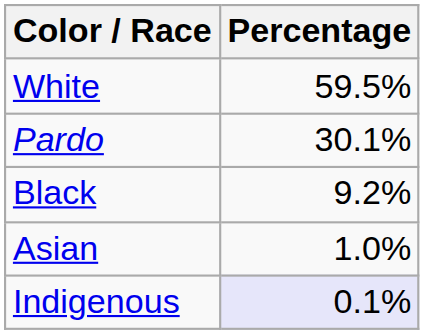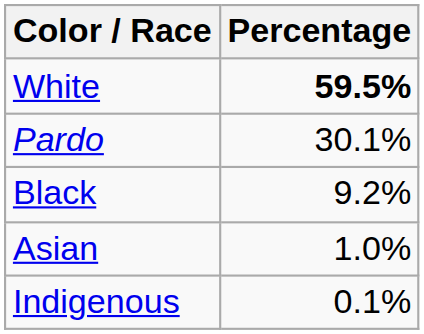(363, 85) normal -> (363, 85) bold
(372, 301) lavender background -> (372, 301) no background
